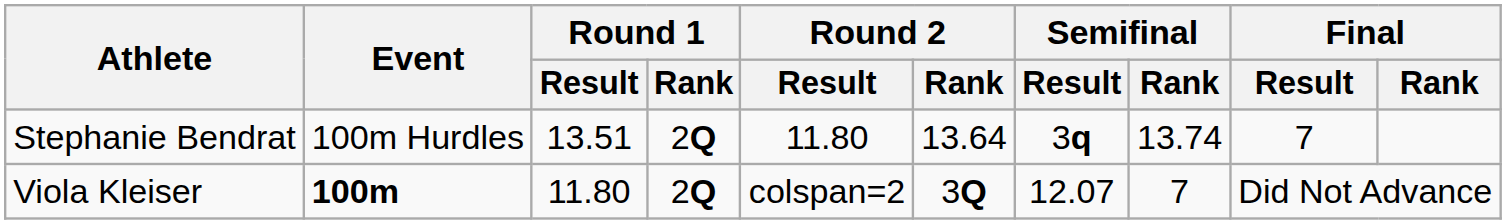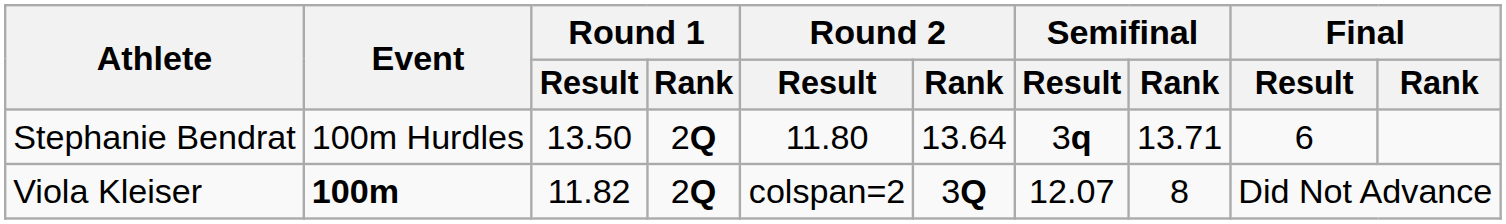(589, 137) 13.51 -> (589, 137) 13.50
(1180, 137) 13.74 -> (1180, 137) 13.71
(1304, 137) 7 -> (1304, 137) 6
(589, 191) 11.80 -> (589, 191) 11.82
(1180, 191) 7 -> (1180, 191) 8
